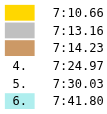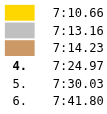(20, 66) normal -> (20, 66) bold
(20, 101) paleturquoise background -> (20, 101) no background
